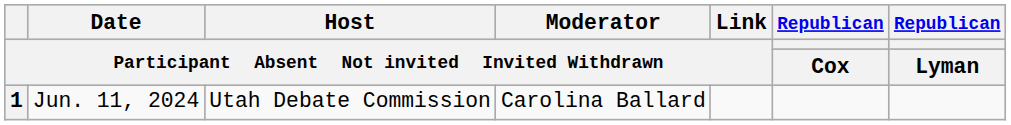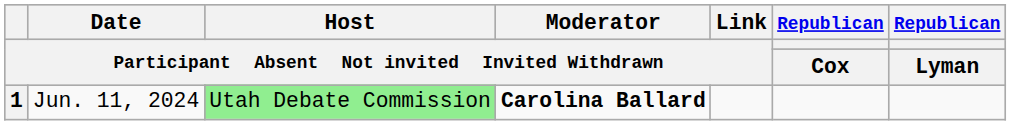(350, 102) no background -> (350, 102) lightgreen background
(603, 102) normal -> (603, 102) bold
